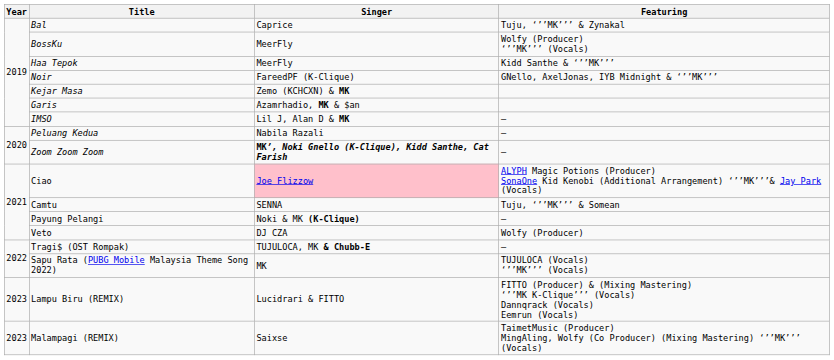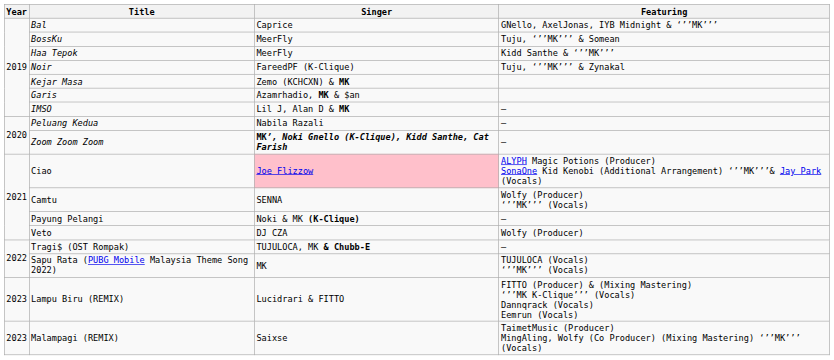(563, 25) Tuju, ‘’’MK’’’ & Zynakal -> (609, 25) GNello, AxelJonas, IYB Midnight & ‘’’MK’’’
(545, 44) Wolfy (Producer) ‘’’MK’’’ (Vocals) -> (560, 39) Tuju, ‘’’MK’’’ & Somean
(609, 77) GNello, AxelJonas, IYB Midnight & ‘’’MK’’’ -> (563, 67) Tuju, ‘’’MK’’’ & Zynakal
(560, 205) Tuju, ‘’’MK’’’ & Somean -> (545, 200) Wolfy (Producer) ‘’’MK’’’ (Vocals)
